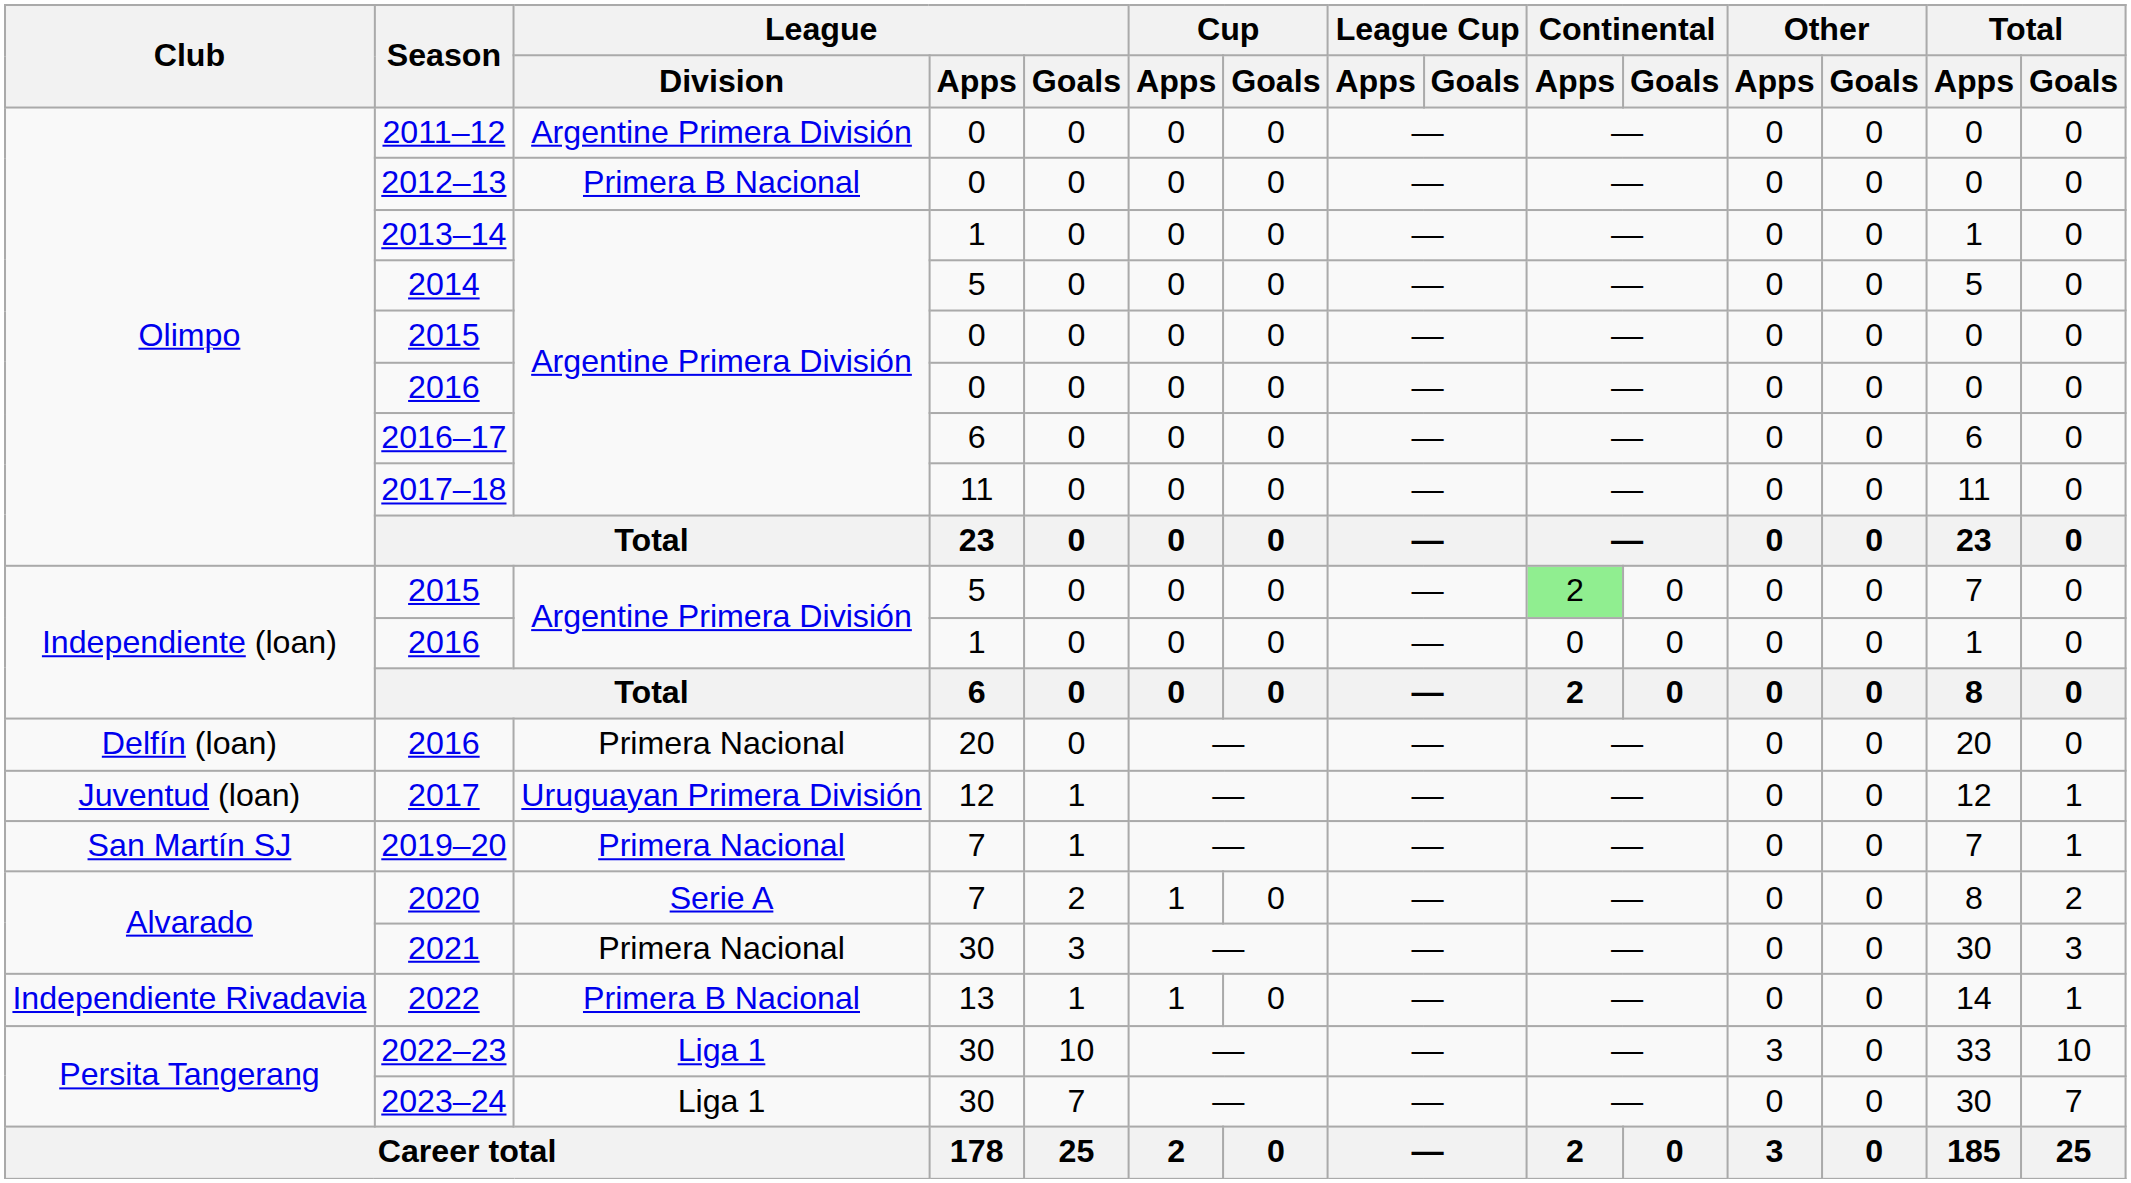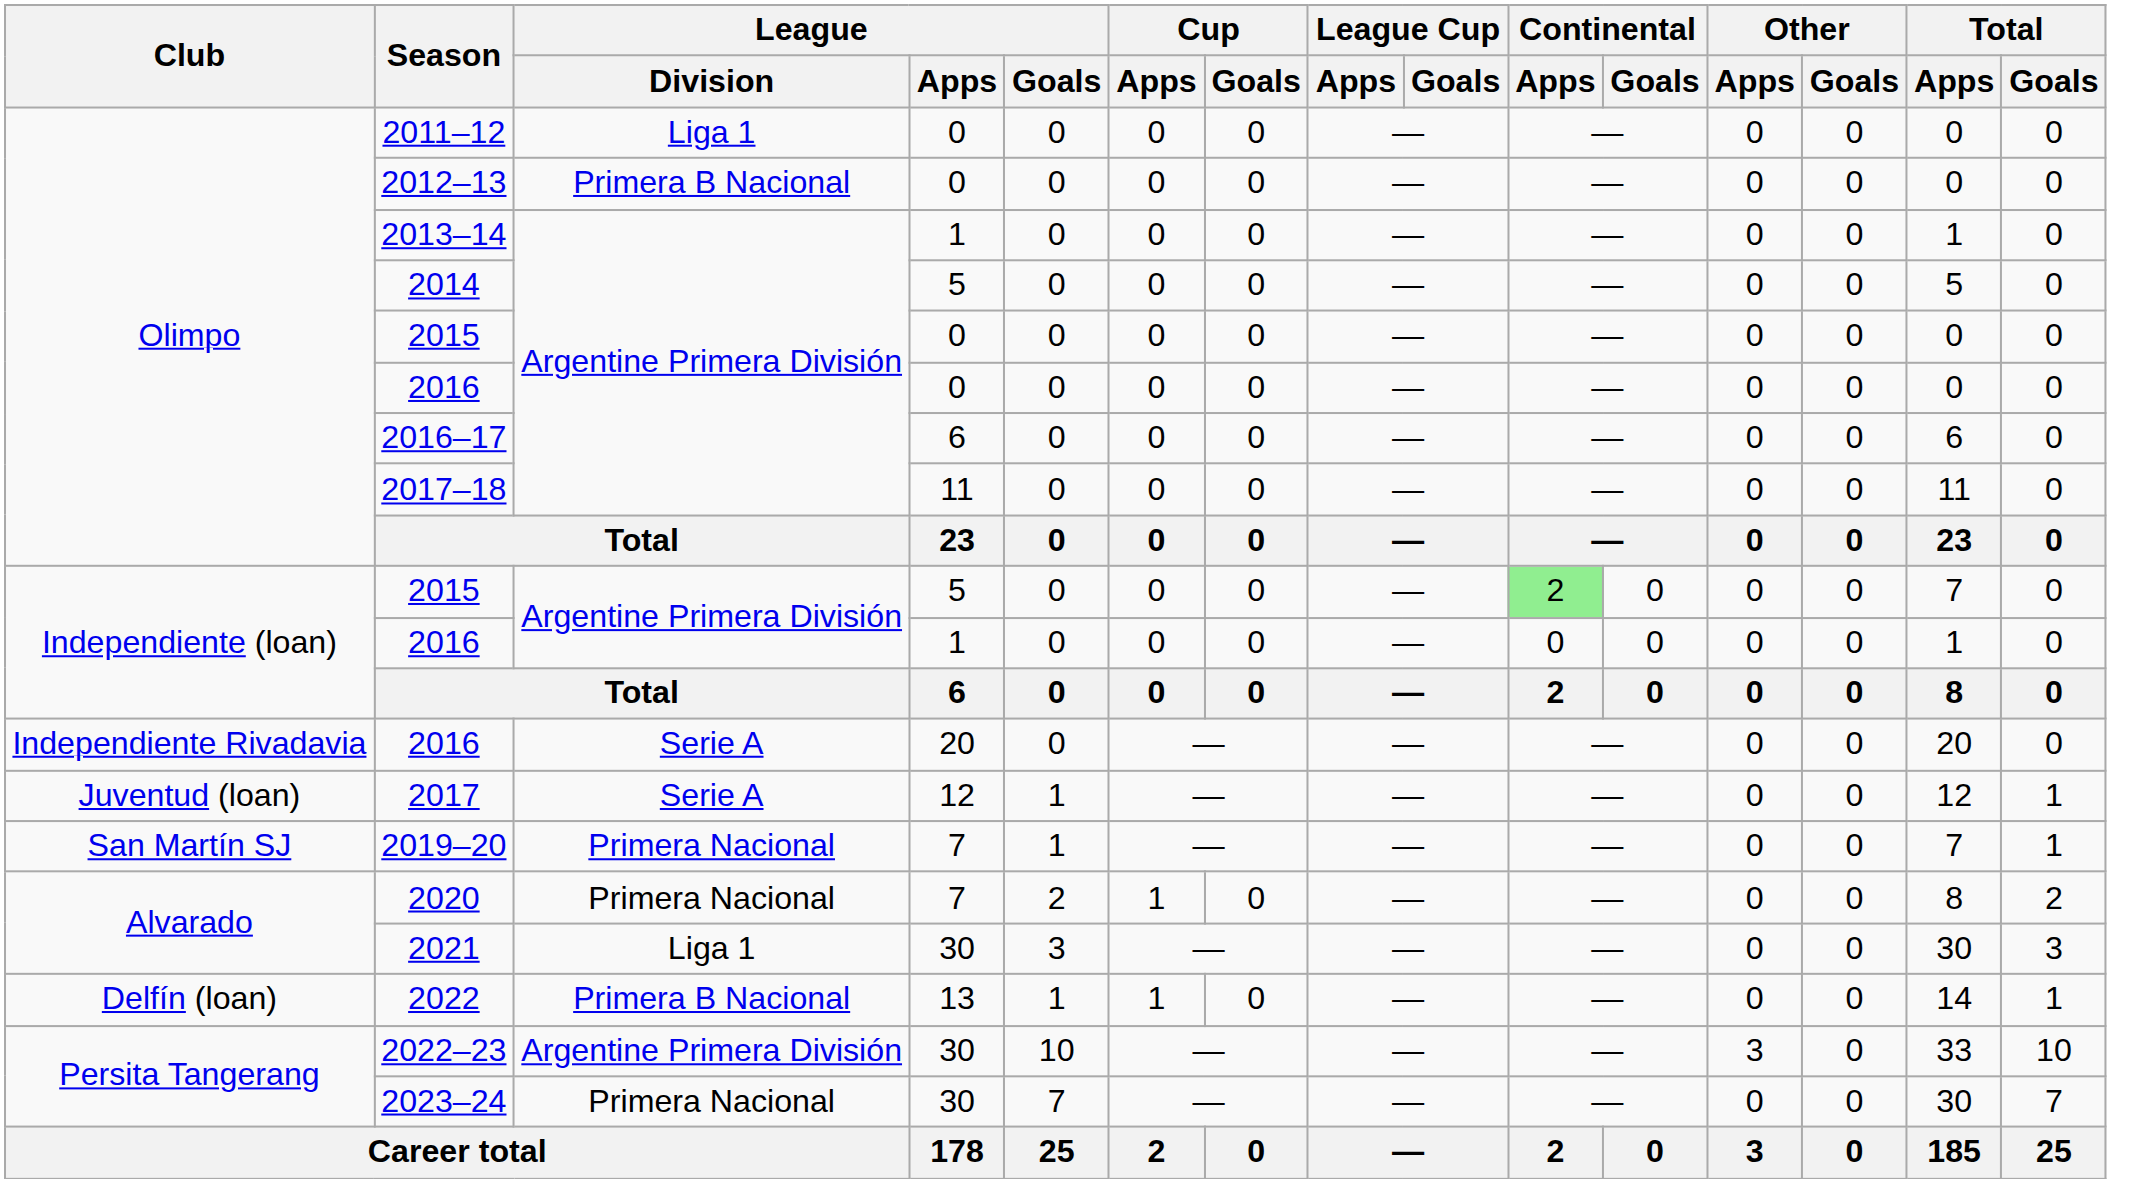(722, 132) Argentine Primera División -> (712, 132) Liga 1
(189, 744) Delfín (loan) -> (189, 744) Independiente Rivadavia
(722, 744) Primera Nacional -> (712, 744) Serie A
(722, 795) Uruguayan Primera División -> (712, 795) Serie A
(722, 897) Serie A -> (712, 897) Primera Nacional
(722, 948) Primera Nacional -> (712, 948) Liga 1
(189, 999) Independiente Rivadavia -> (189, 999) Delfín (loan)
(722, 1050) Liga 1 -> (712, 1050) Argentine Primera División
(722, 1101) Liga 1 -> (712, 1101) Primera Nacional
